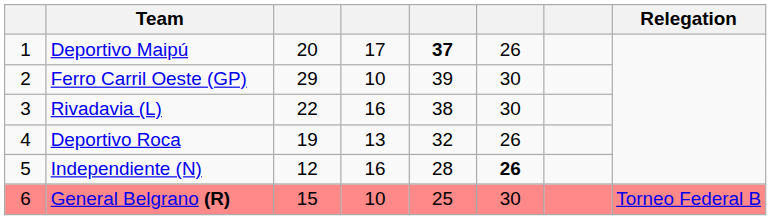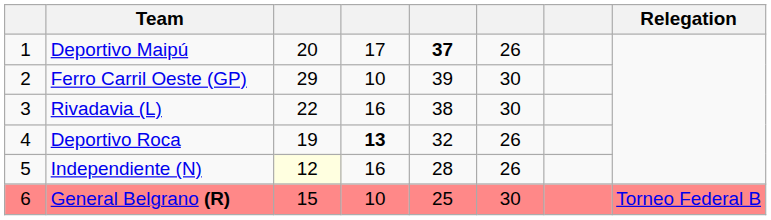(375, 139) normal -> (375, 139) bold
(307, 169) no background -> (307, 169) lightyellow background
(510, 169) bold -> (510, 169) normal
